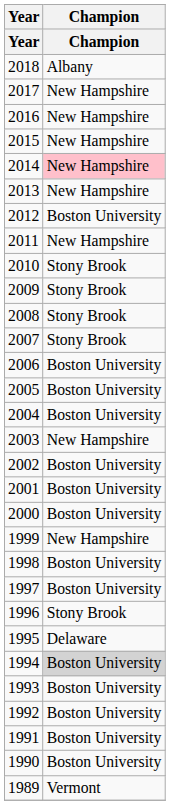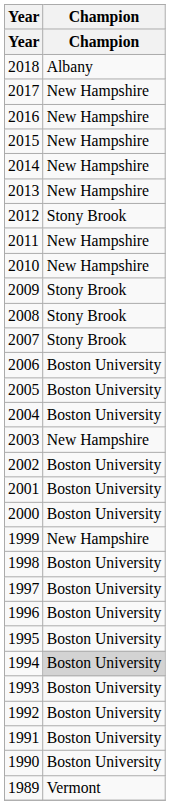(98, 166) pink background -> (98, 166) no background
(104, 215) Boston University -> (87, 215) Stony Brook
(87, 265) Stony Brook -> (98, 265) New Hampshire
(87, 613) Stony Brook -> (104, 613) Boston University
(77, 638) Delaware -> (104, 638) Boston University
